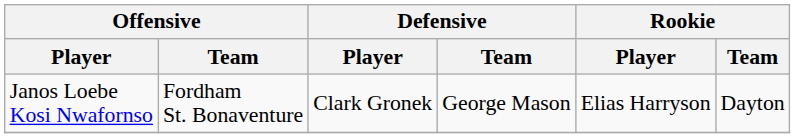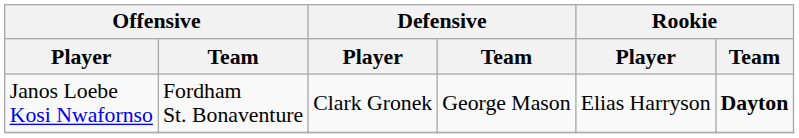(753, 103) normal -> (754, 103) bold
